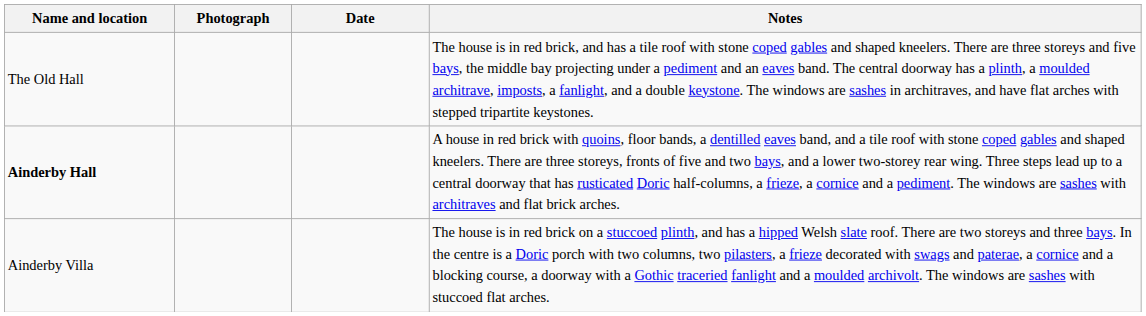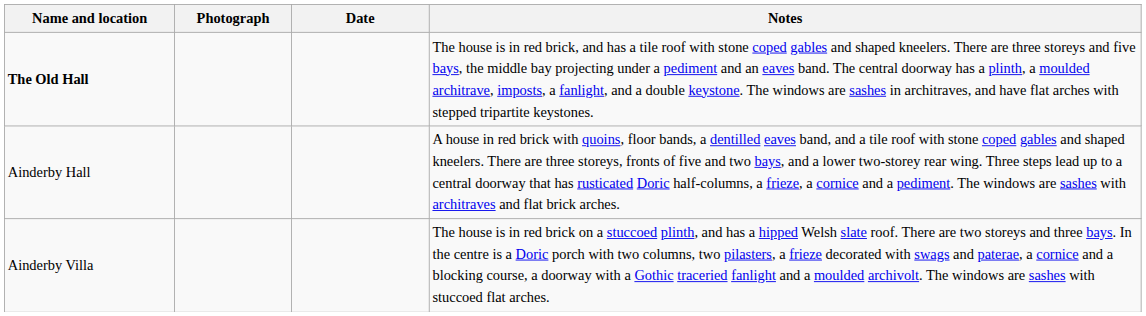(46, 79) normal -> (48, 79) bold
(52, 172) bold -> (49, 172) normal
